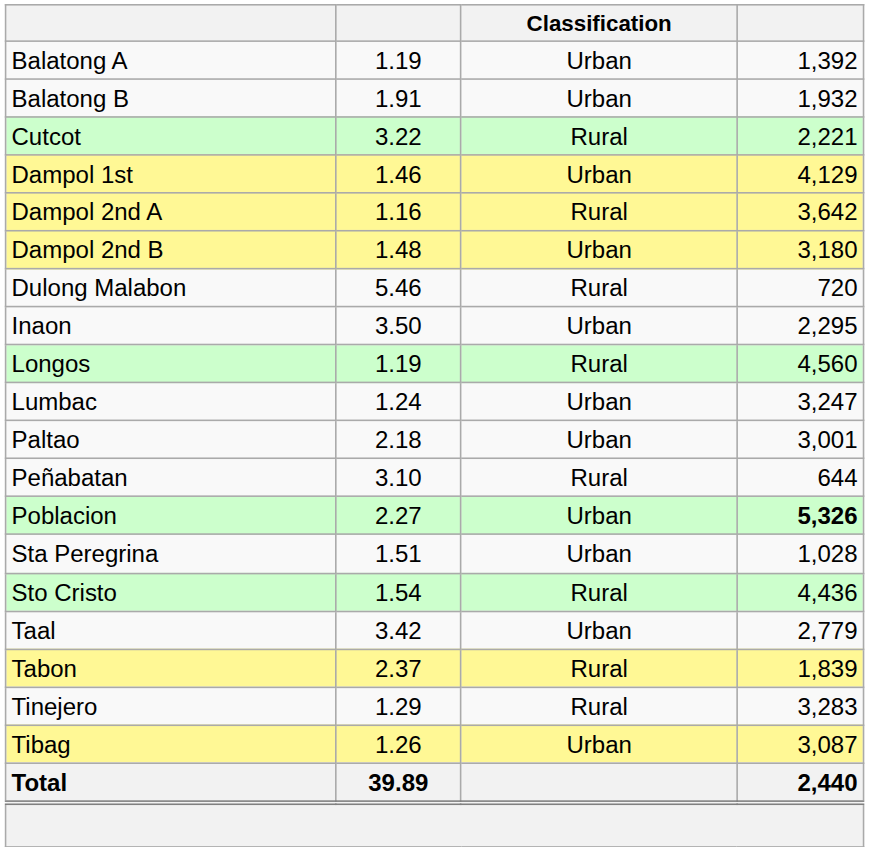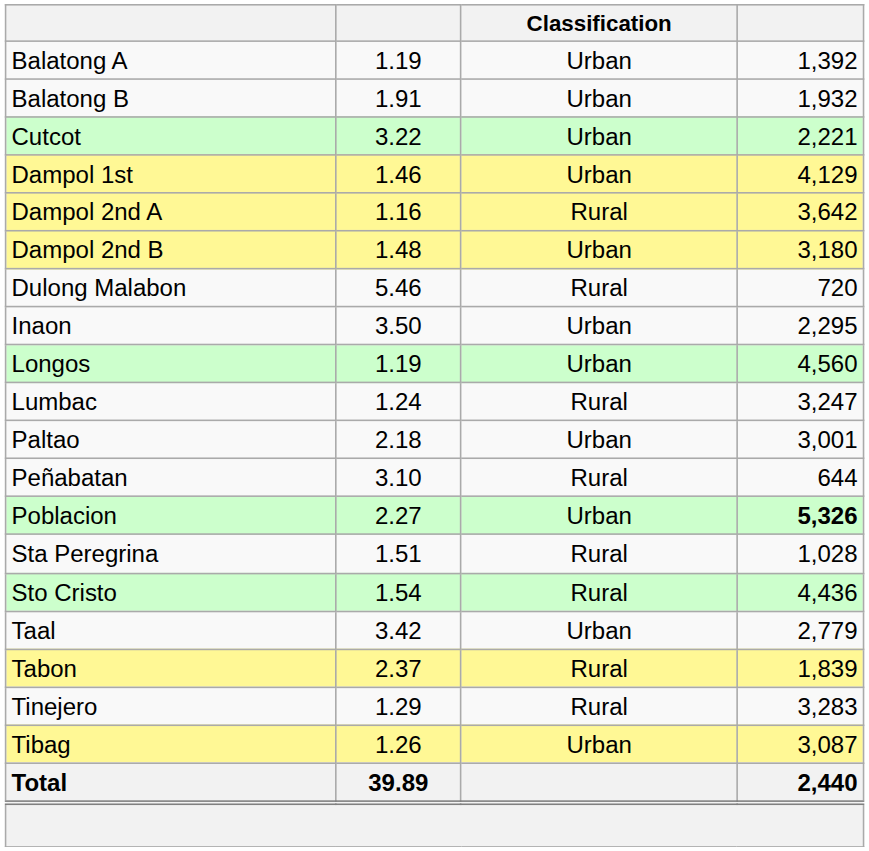(599, 136) Rural -> (599, 136) Urban
(599, 364) Rural -> (599, 364) Urban
(599, 402) Urban -> (599, 402) Rural
(599, 554) Urban -> (599, 554) Rural
